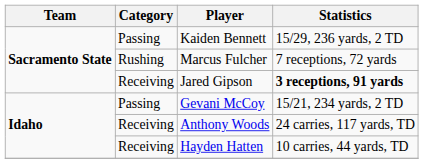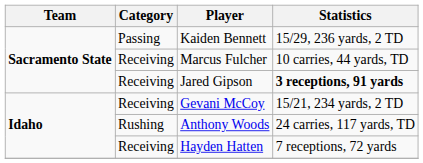(141, 59) Rushing -> (146, 59) Receiving
(336, 59) 7 receptions, 72 yards -> (342, 59) 10 carries, 44 yards, TD
(139, 103) Passing -> (146, 103) Receiving
(146, 125) Receiving -> (141, 125) Rushing
(342, 147) 10 carries, 44 yards, TD -> (336, 147) 7 receptions, 72 yards
